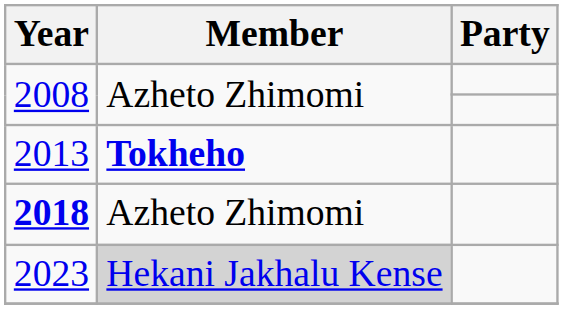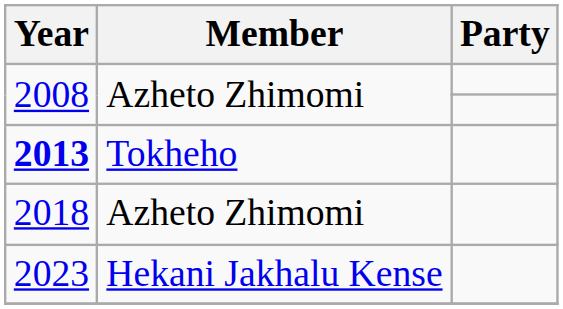(51, 153) normal -> (51, 153) bold
(176, 153) bold -> (172, 153) normal
(51, 213) bold -> (51, 213) normal
(274, 272) lightgrey background -> (274, 272) no background
